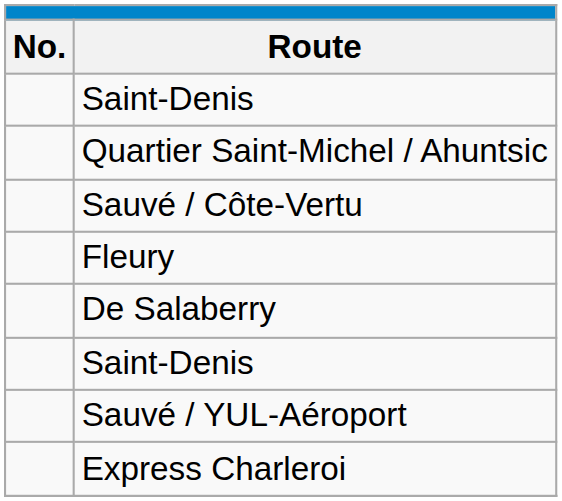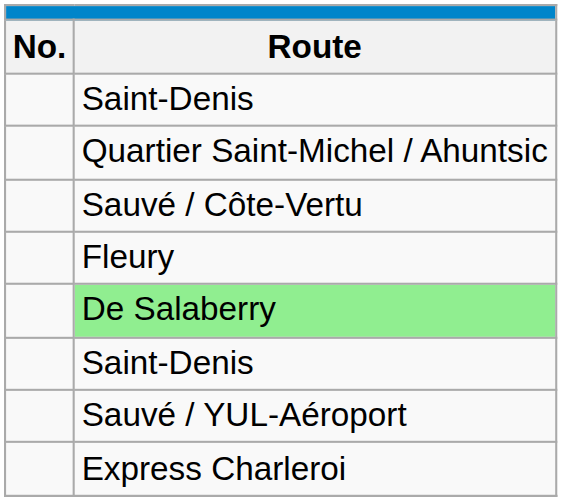(179, 310) no background -> (179, 310) lightgreen background
